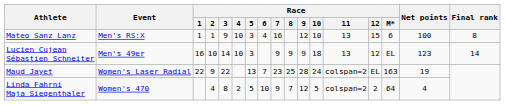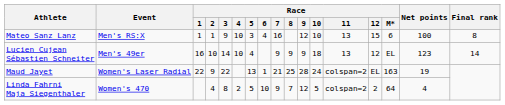(252, 53) 3 -> (252, 53) 4
(265, 71) 7 -> (265, 71) 1
(278, 71) 23 -> (278, 71) 21
